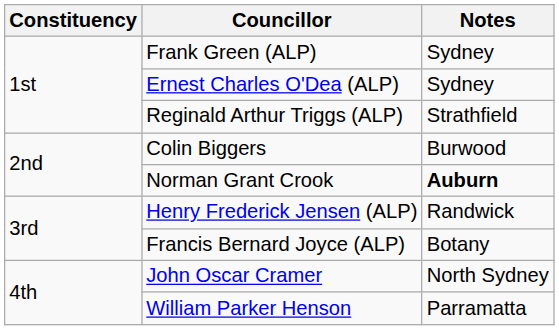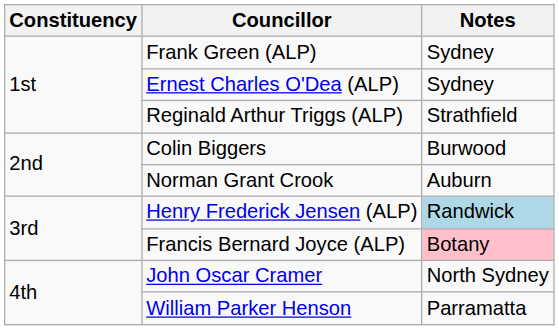(463, 180) bold -> (459, 180) normal
(470, 212) no background -> (470, 212) lightblue background
(458, 244) no background -> (458, 244) pink background
